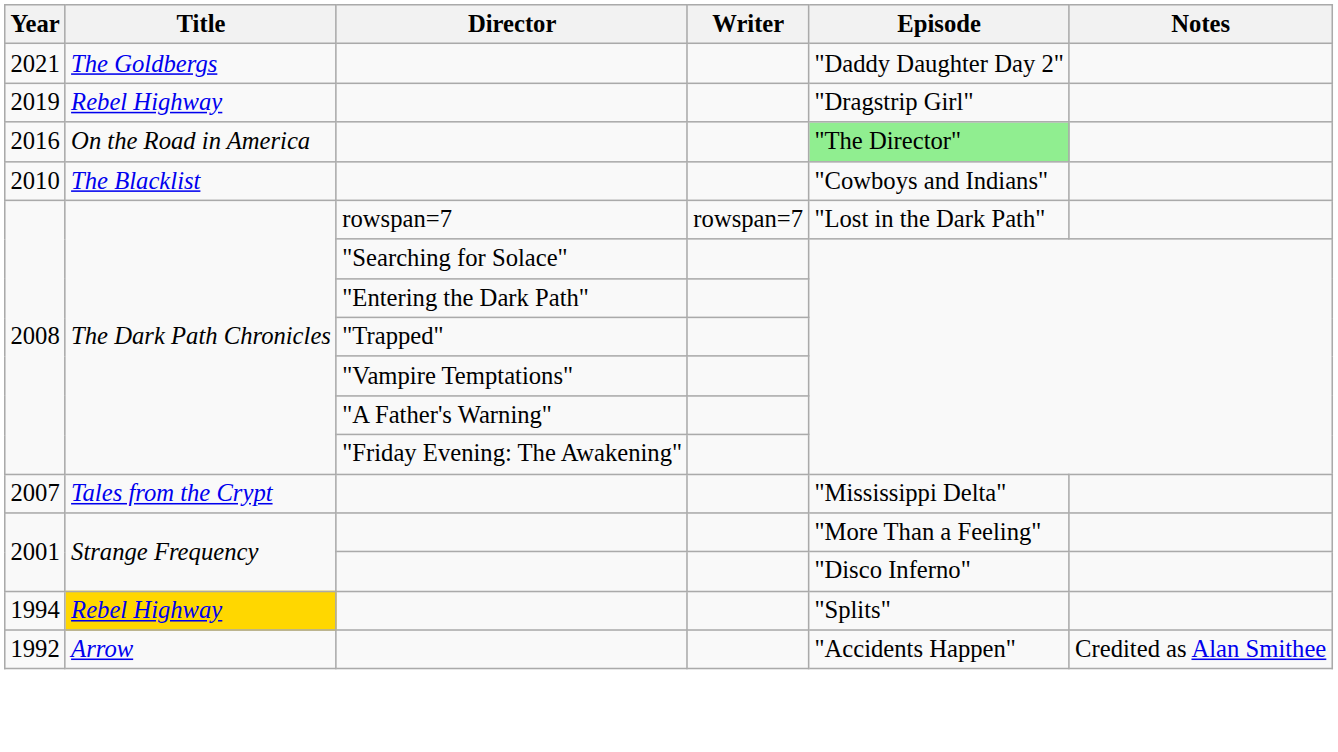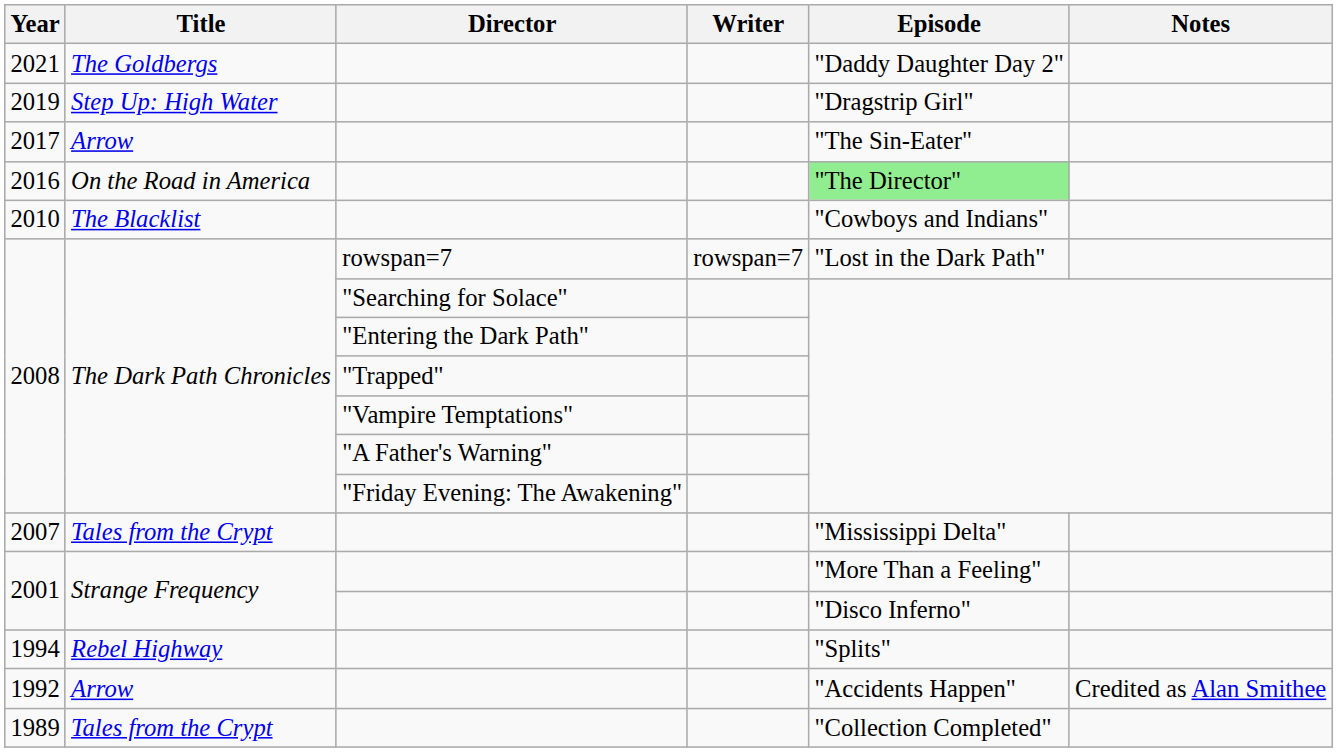(147, 102) Rebel Highway -> (174, 102) Step Up: High Water
+ row: (35, 141)
(147, 610) gold background -> (147, 649) no background
+ row: (35, 727)
